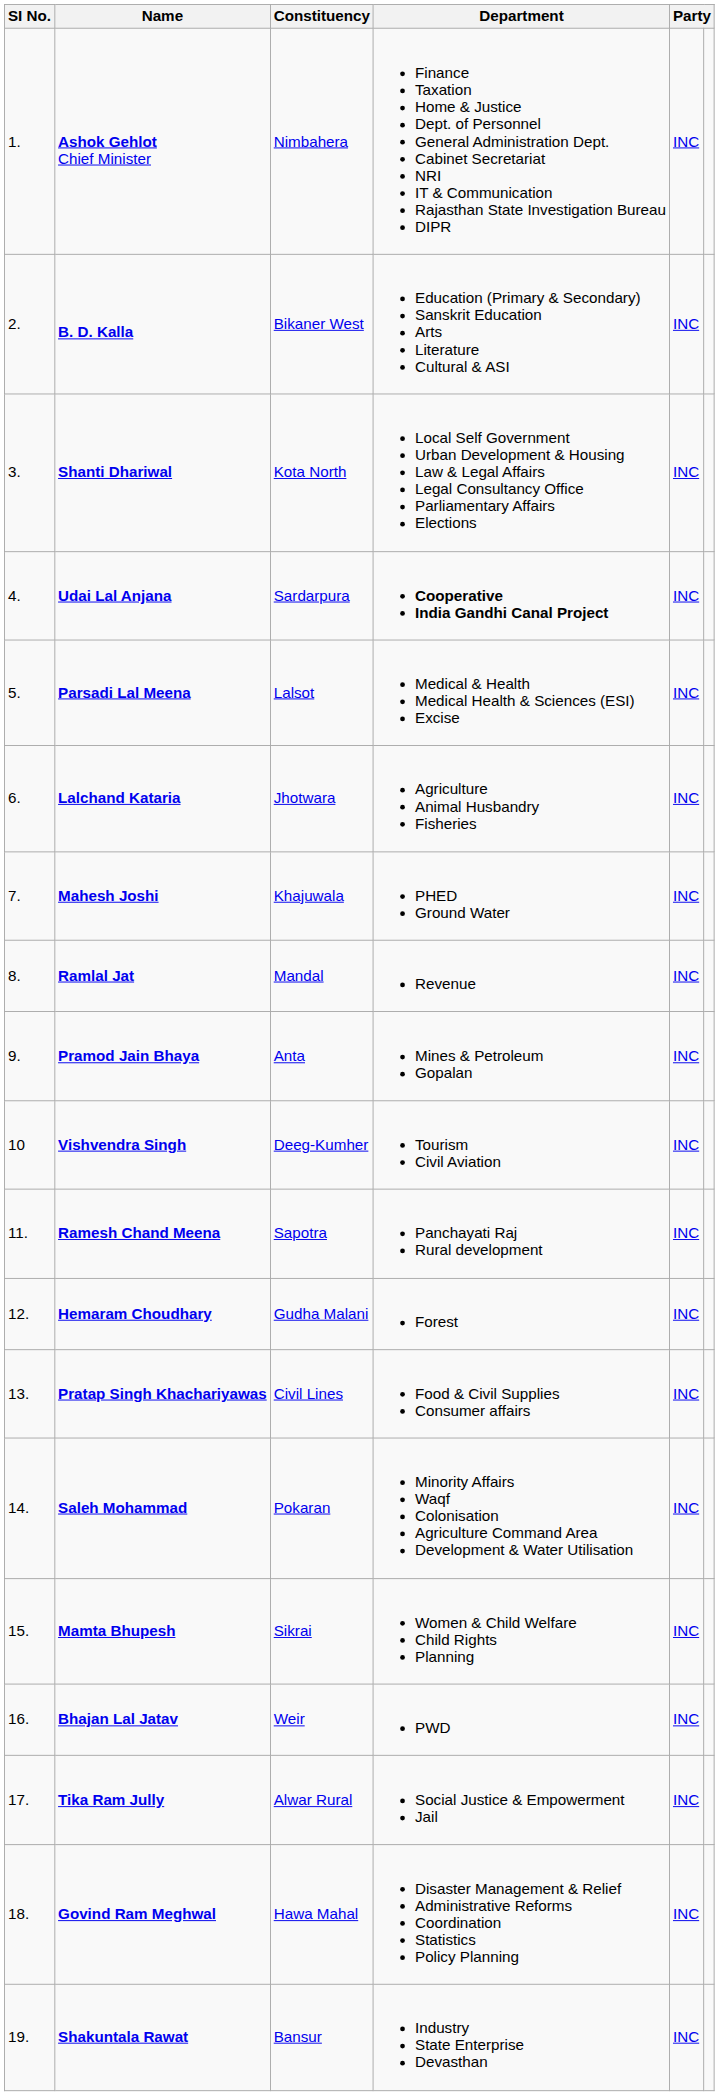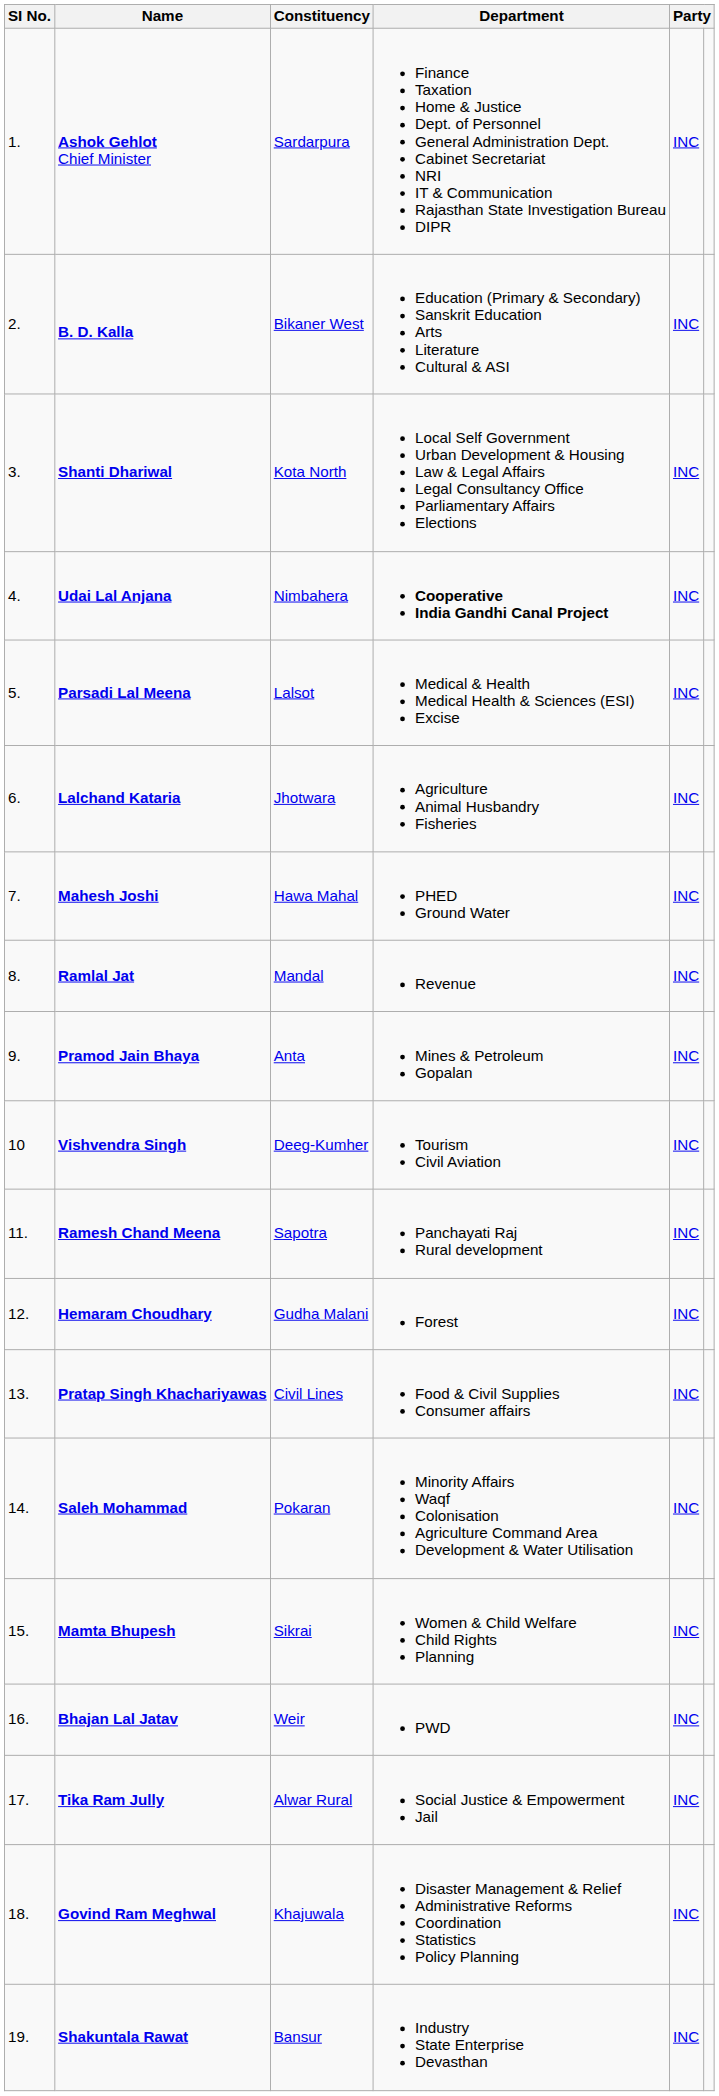(311, 141) Nimbahera -> (312, 141) Sardarpura
(312, 595) Sardarpura -> (311, 595) Nimbahera
(309, 895) Khajuwala -> (316, 895) Hawa Mahal
(316, 1914) Hawa Mahal -> (309, 1914) Khajuwala
